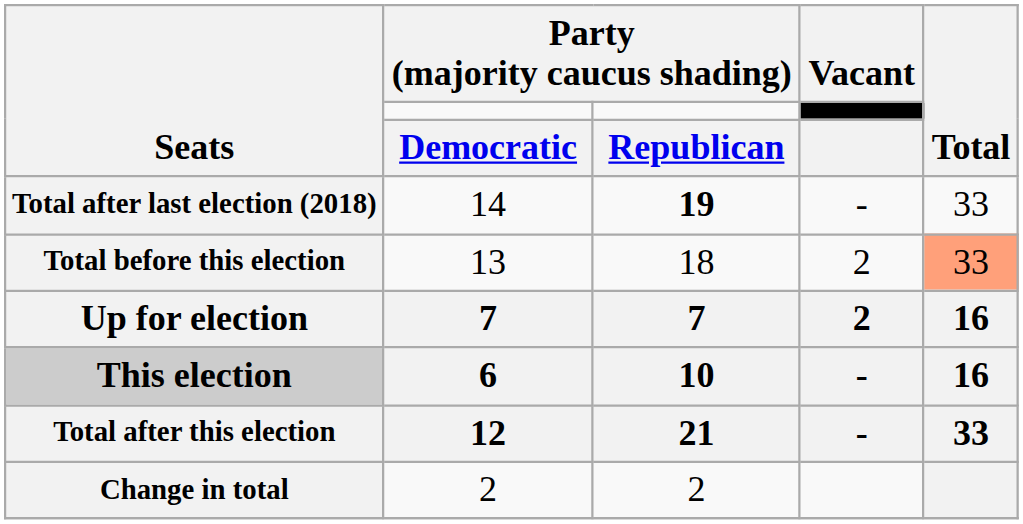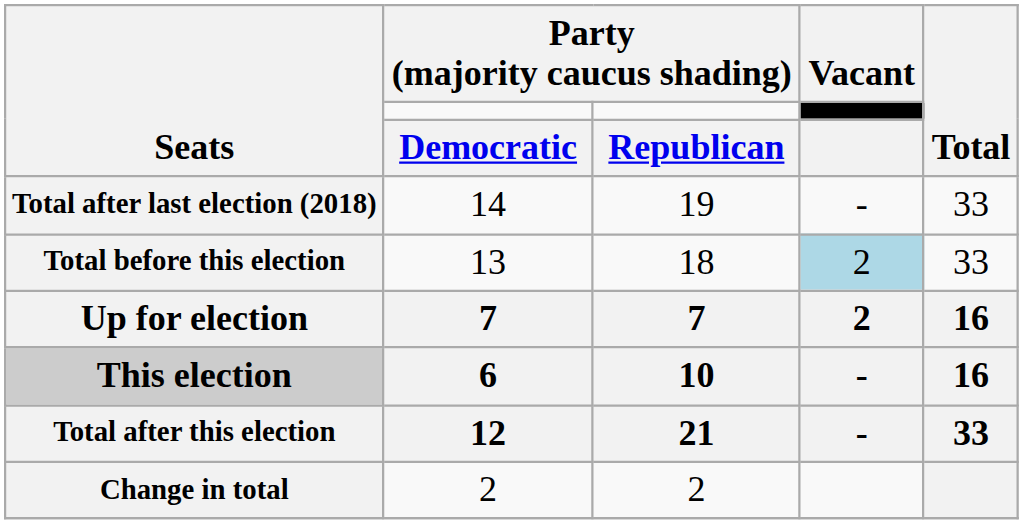(696, 204) bold -> (696, 204) normal
(862, 261) no background -> (862, 261) lightblue background
(971, 261) lightsalmon background -> (971, 261) no background
